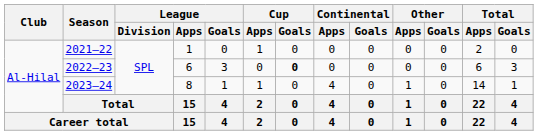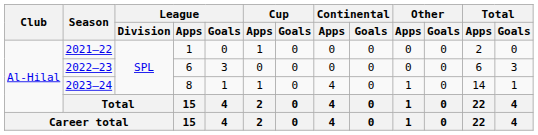(295, 67) bold -> (295, 67) normal
